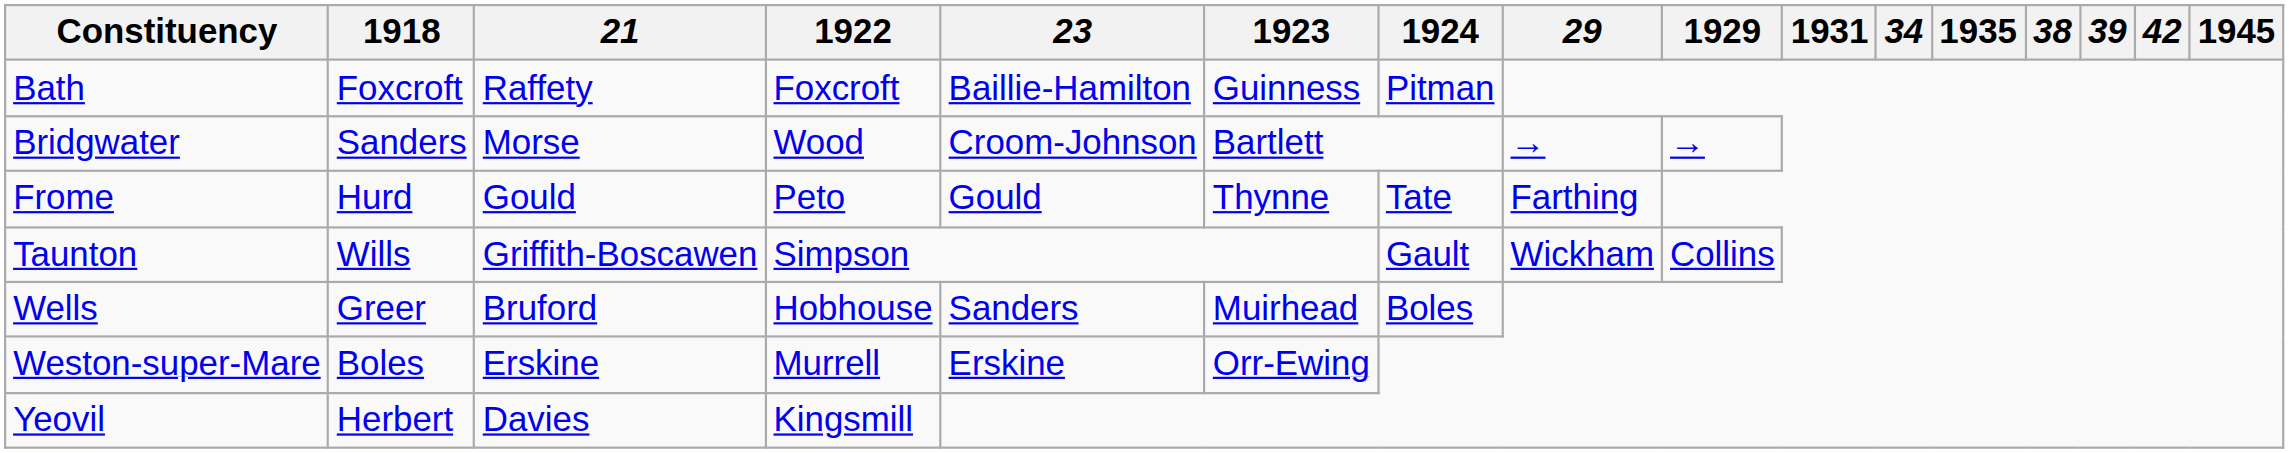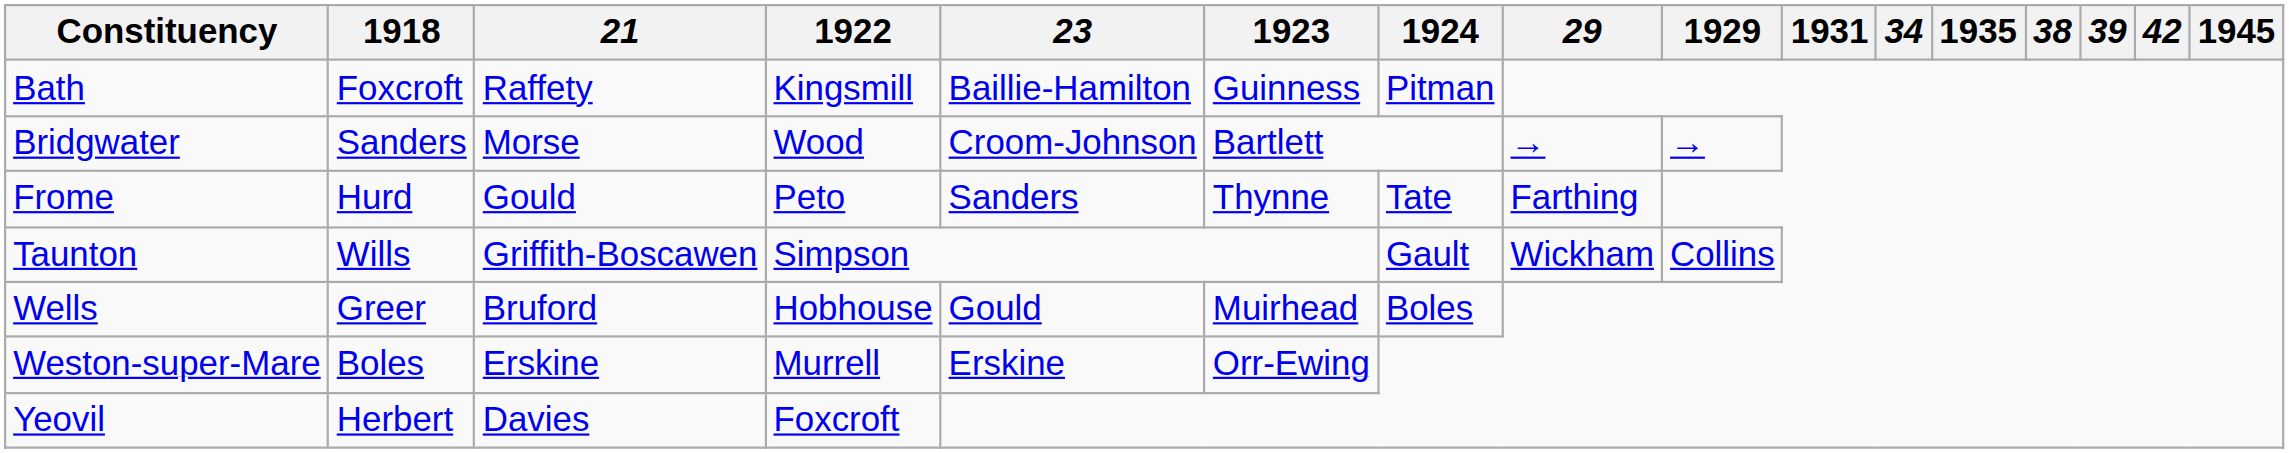(837, 87) Foxcroft -> (843, 87) Kingsmill
(995, 198) Gould -> (1014, 198) Sanders
(1014, 308) Sanders -> (995, 308) Gould
(843, 419) Kingsmill -> (837, 419) Foxcroft
